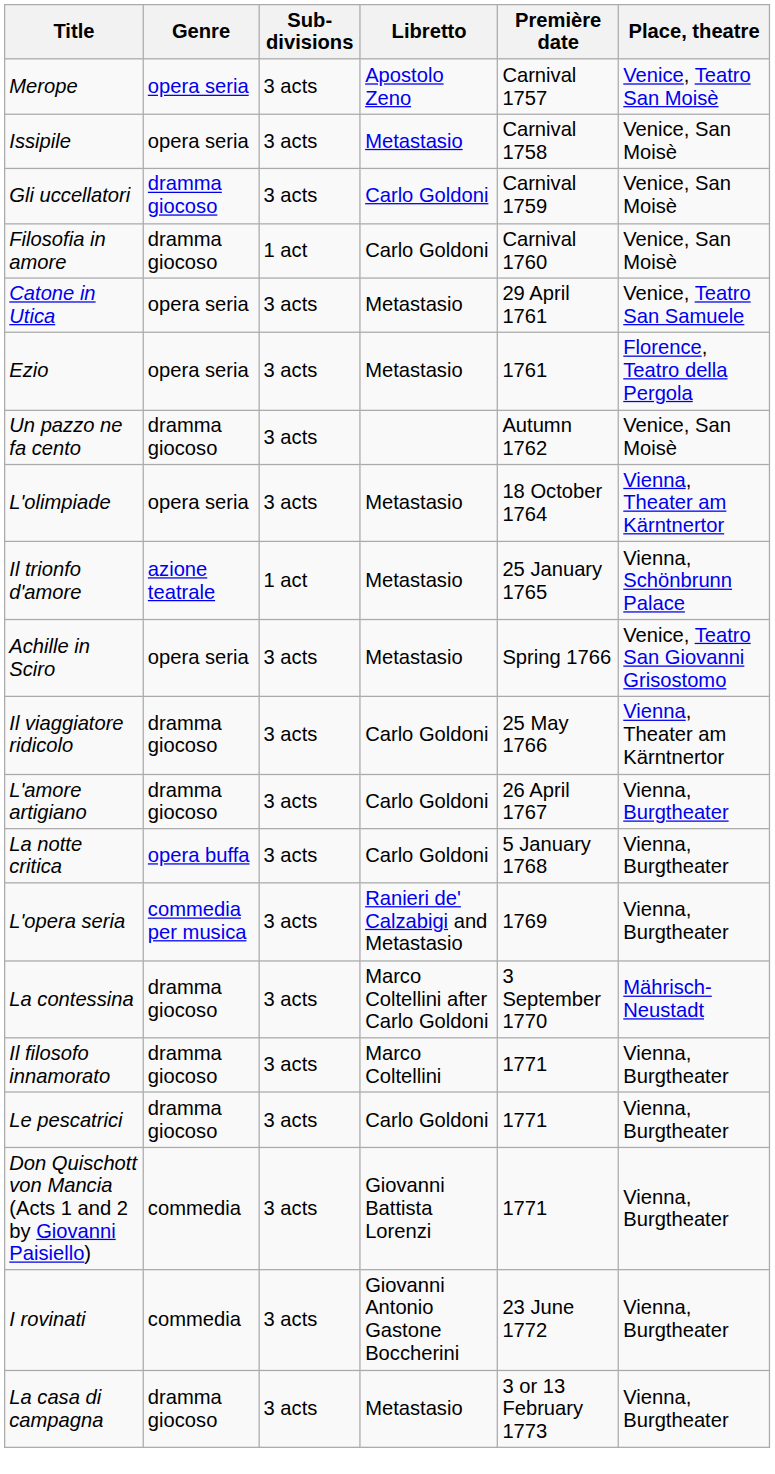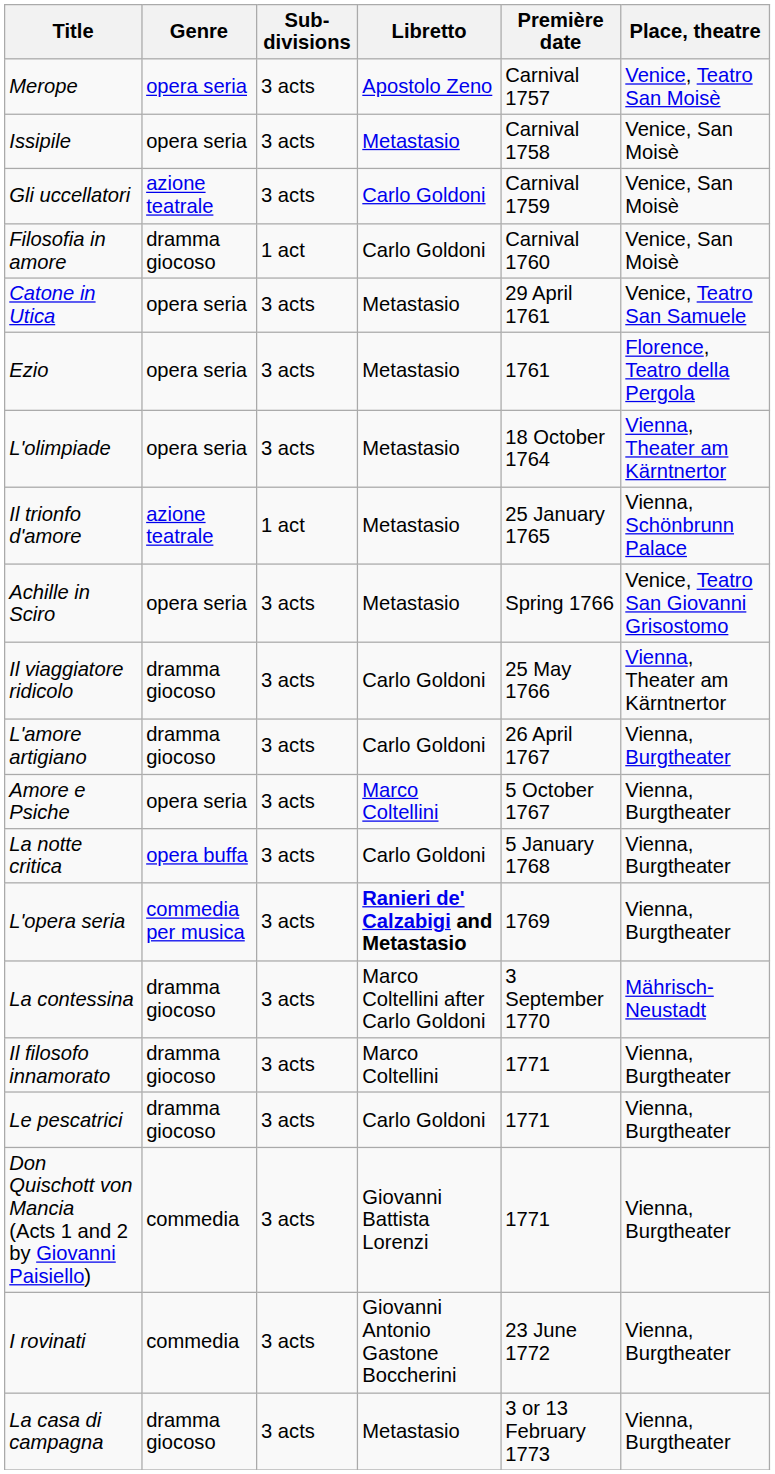(185, 195) dramma giocoso -> (180, 195) azione teatrale
- row: (66, 437)
+ row: (47, 801)
(426, 921) normal -> (427, 921) bold
